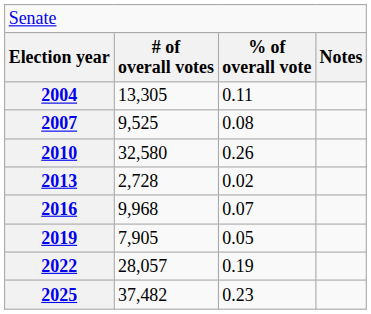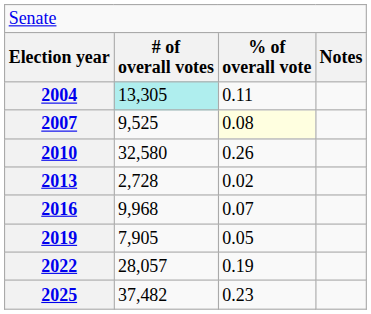(143, 95) no background -> (143, 95) paleturquoise background
(238, 124) no background -> (238, 124) lightyellow background
